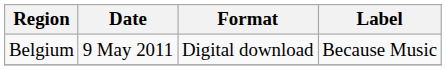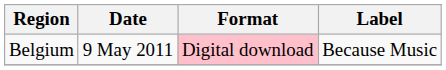(248, 49) no background -> (248, 49) pink background
